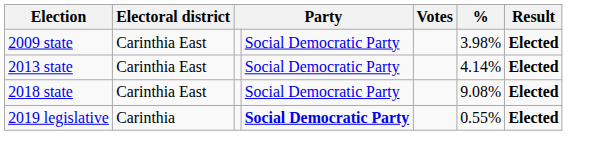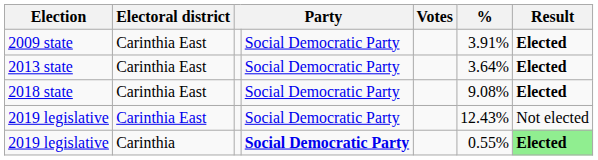(481, 42) 3.98% -> (489, 42) 3.91%
(481, 67) 4.14% -> (489, 67) 3.64%
+ row: (59, 117)
(533, 117) no background -> (541, 142) lightgreen background
